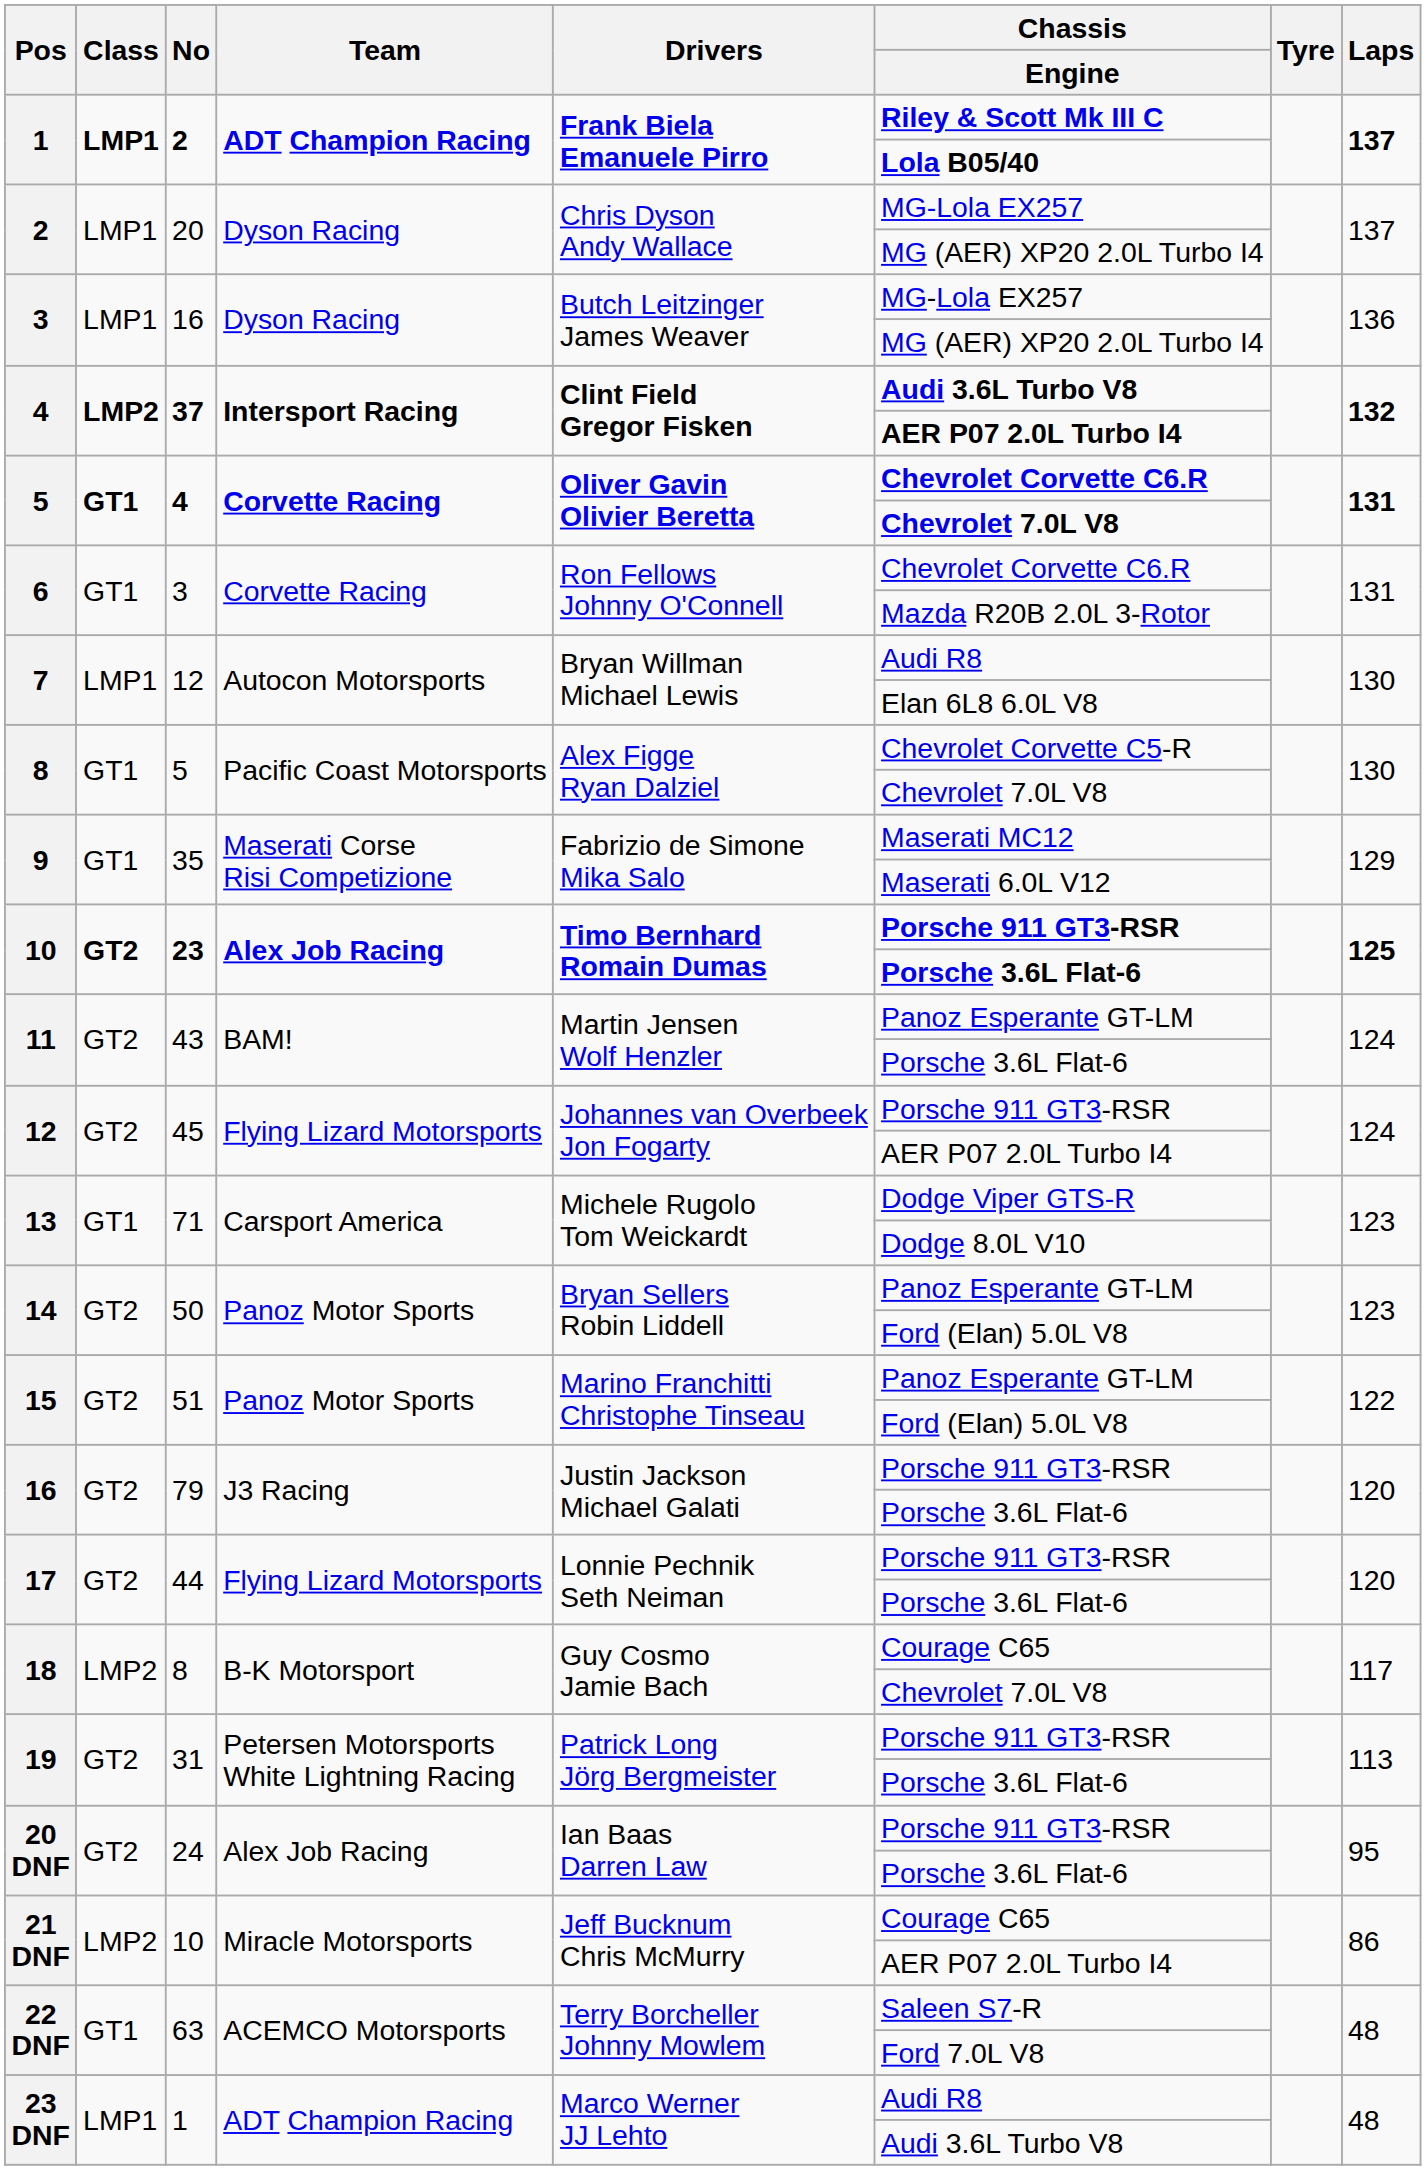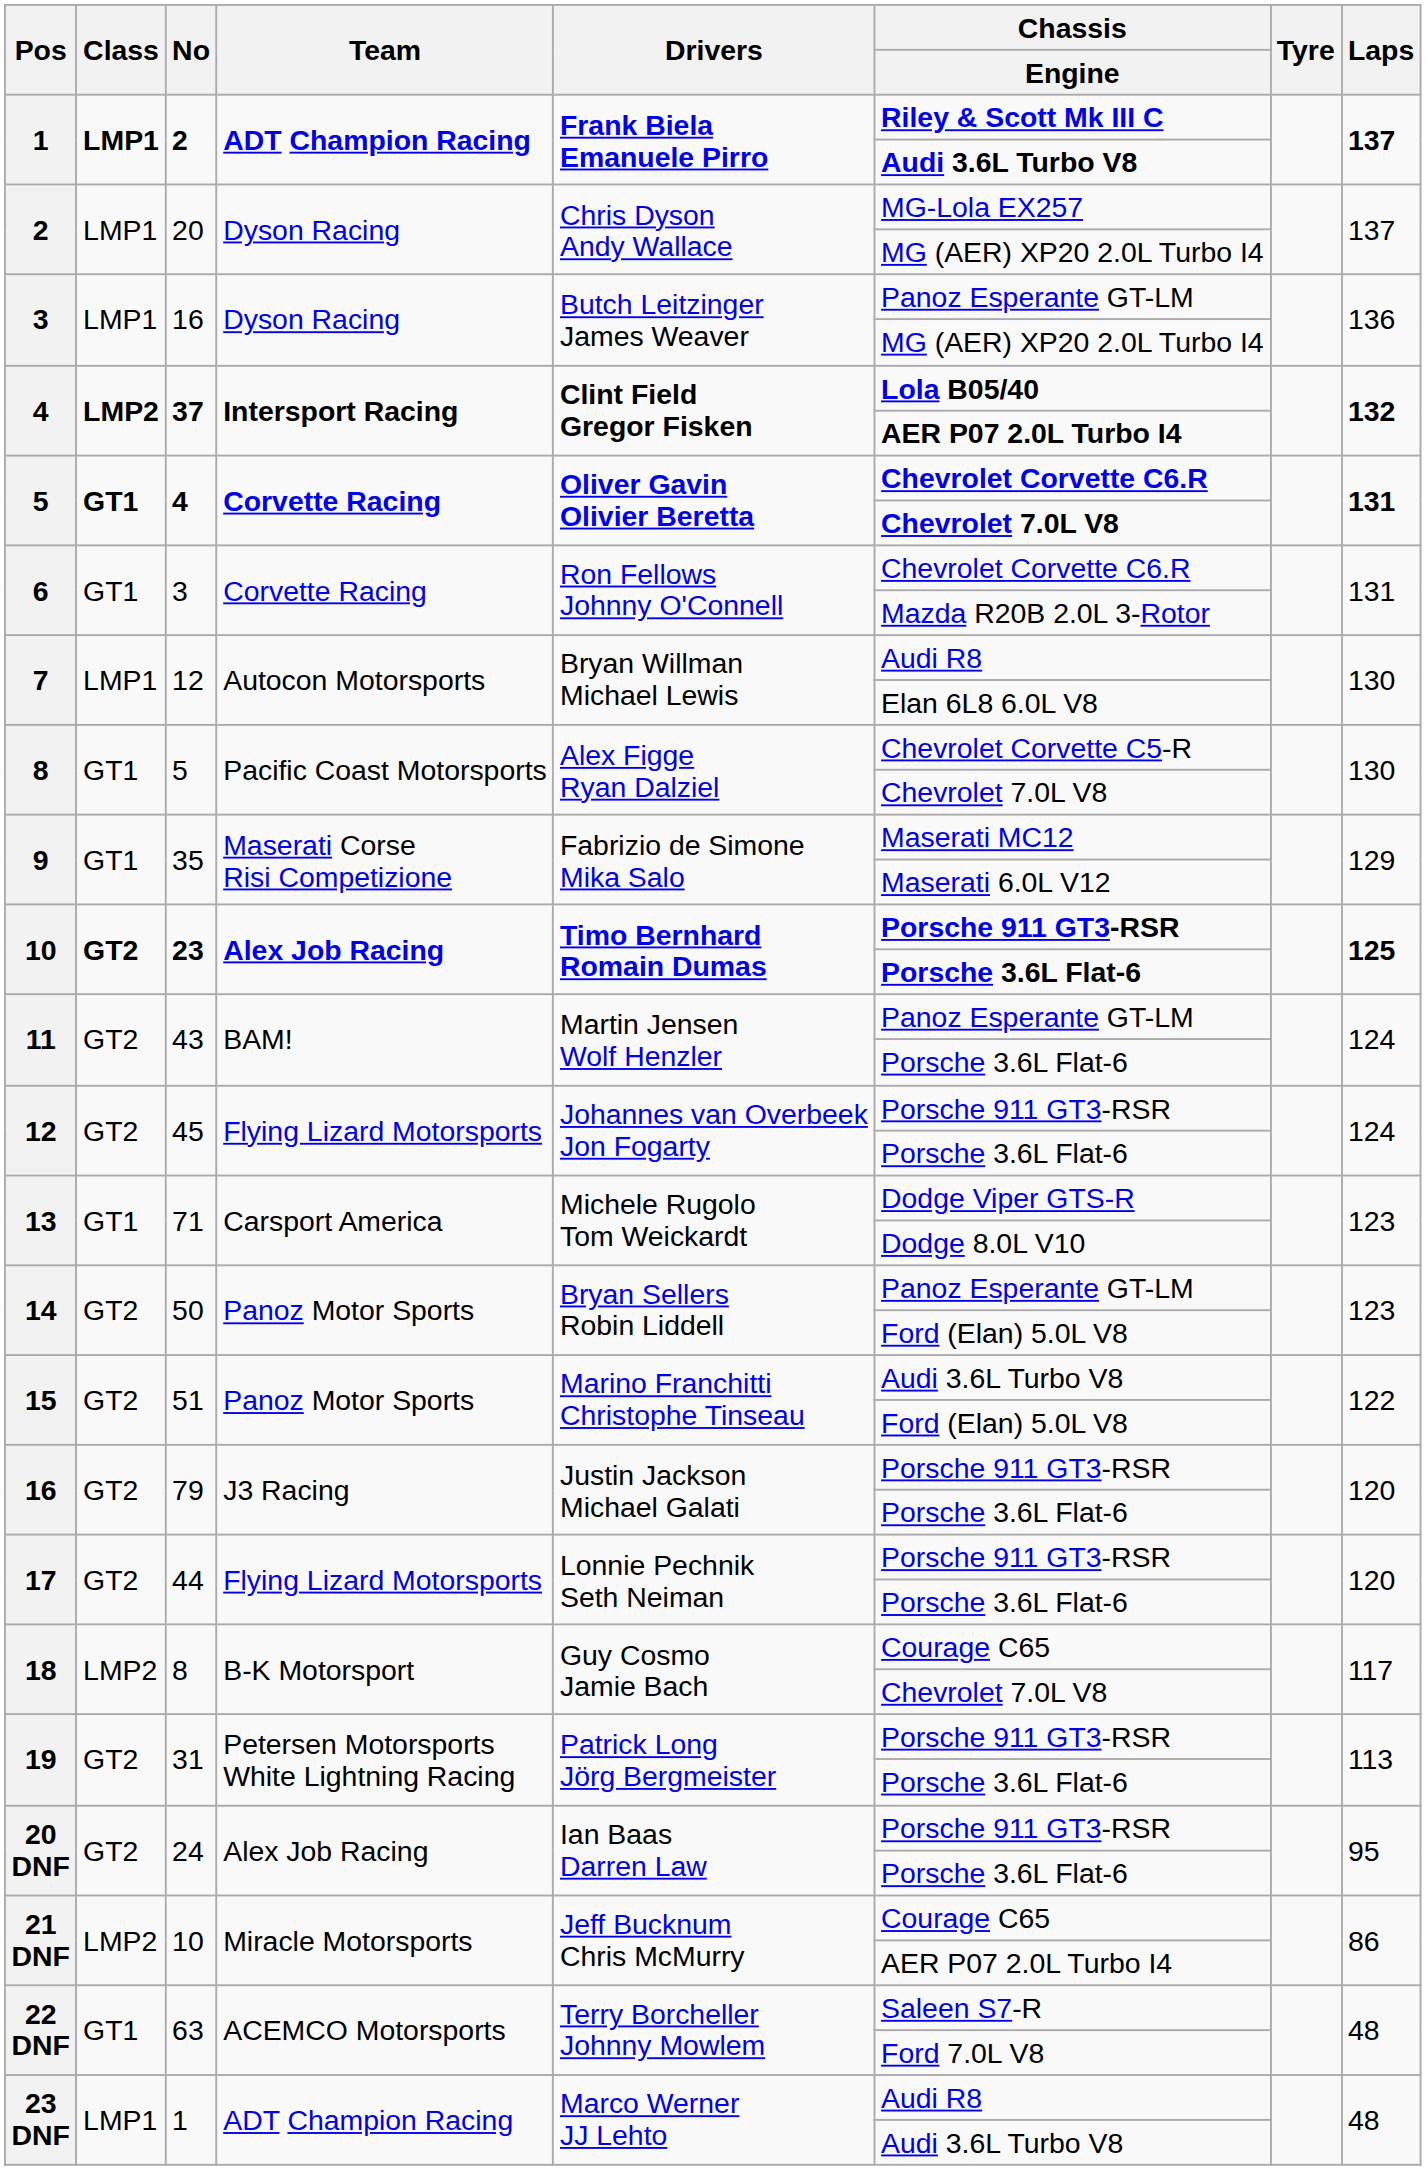(960, 163) Lola B05/40 -> (1009, 163) Audi 3.6L Turbo V8
(982, 298) MG-Lola EX257 -> (1037, 298) Panoz Esperante GT-LM
(1009, 388) Audi 3.6L Turbo V8 -> (960, 388) Lola B05/40
(1027, 1153) AER P07 2.0L Turbo I4 -> (1004, 1153) Porsche 3.6L Flat-6
(1037, 1378) Panoz Esperante GT-LM -> (1002, 1378) Audi 3.6L Turbo V8
